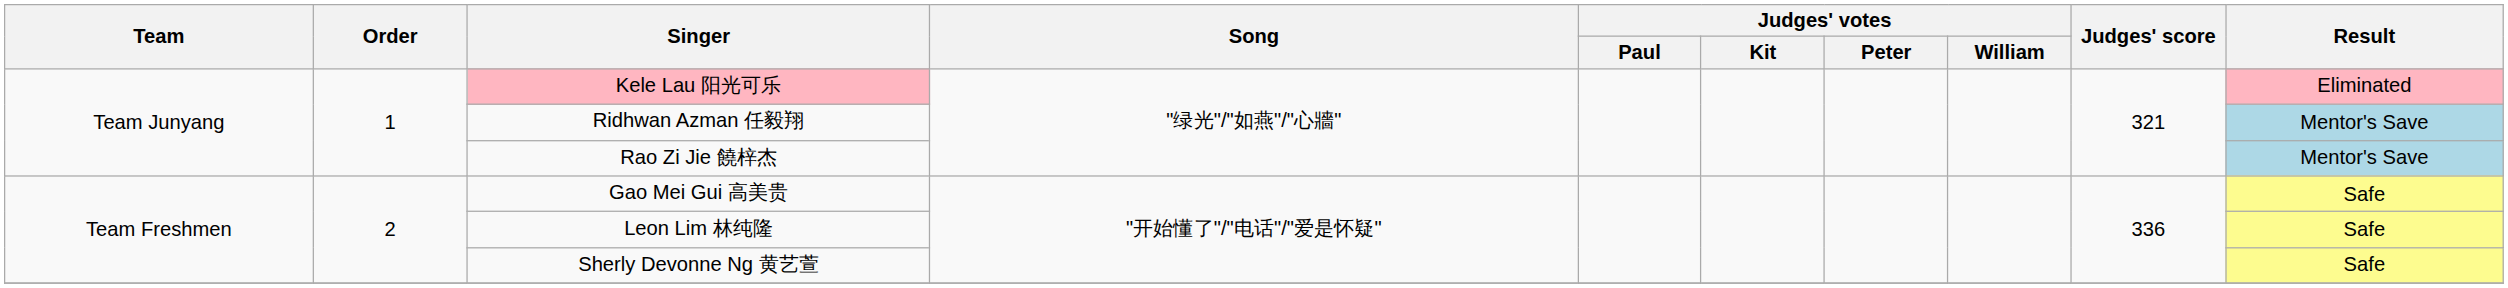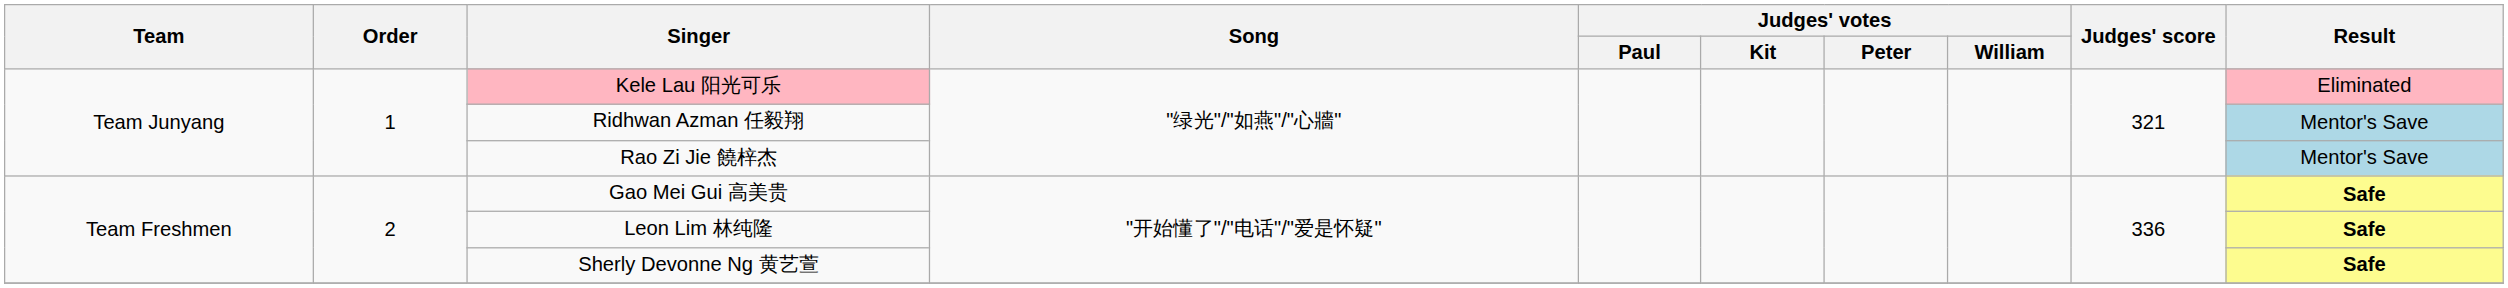(2364, 193) normal -> (2364, 193) bold
(2364, 229) normal -> (2364, 229) bold
(2364, 265) normal -> (2364, 265) bold
